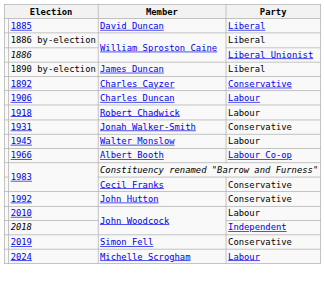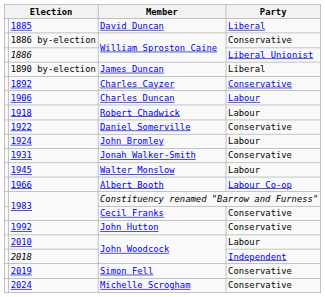(247, 40) Liberal -> (260, 40) Conservative
+ row: (21, 127)
+ row: (21, 141)
(244, 256) Labour -> (260, 285) Conservative
